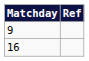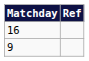rows swapped: (10, 30) <-> (13, 47)
